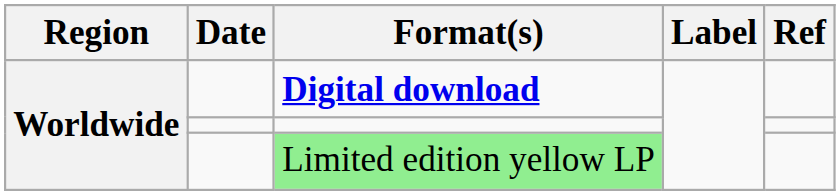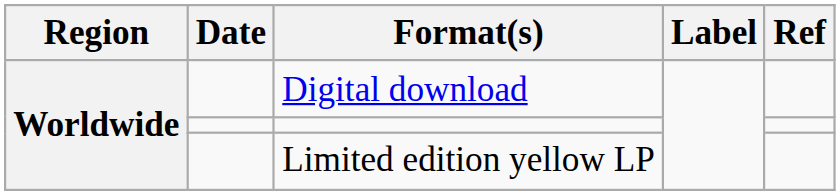(411, 88) bold -> (405, 88) normal
(469, 160) lightgreen background -> (469, 160) no background
